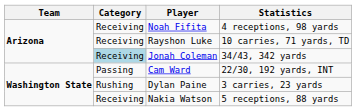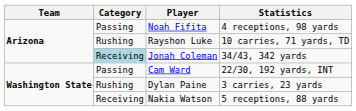(120, 27) Receiving -> (115, 27) Passing
(120, 41) Receiving -> (115, 41) Rushing
